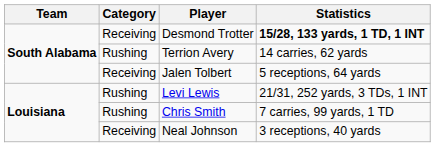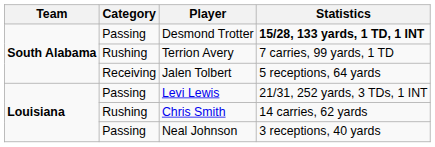(129, 34) Receiving -> (124, 34) Passing
(313, 53) 14 carries, 62 yards -> (327, 53) 7 carries, 99 yards, 1 TD
(125, 92) Rushing -> (124, 92) Passing
(327, 112) 7 carries, 99 yards, 1 TD -> (313, 112) 14 carries, 62 yards
(129, 131) Receiving -> (124, 131) Passing
